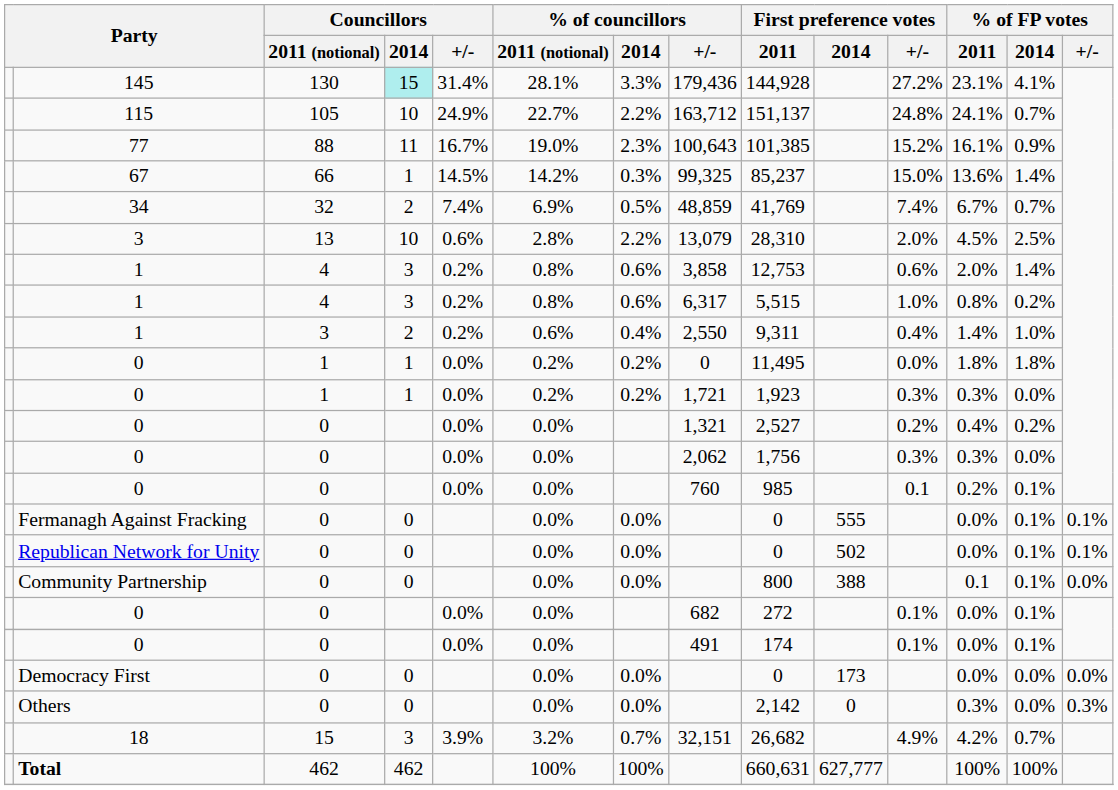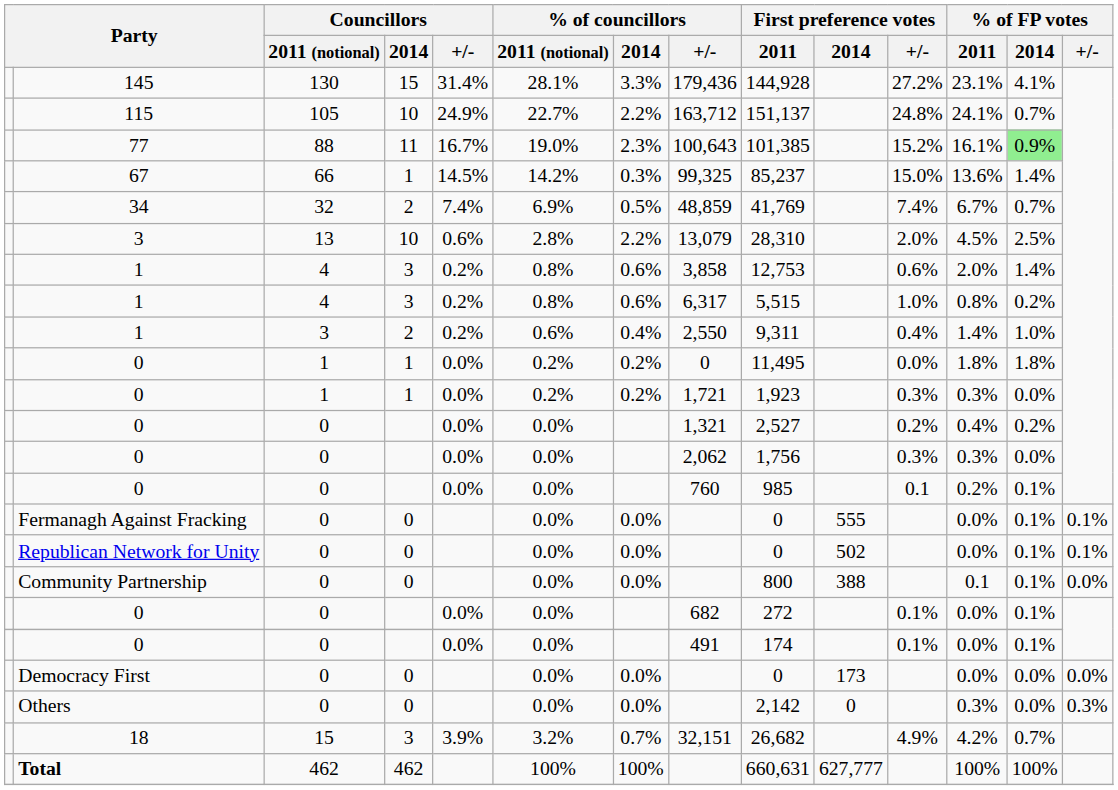(409, 82) paleturquoise background -> (409, 82) no background
(1035, 144) no background -> (1035, 144) lightgreen background
